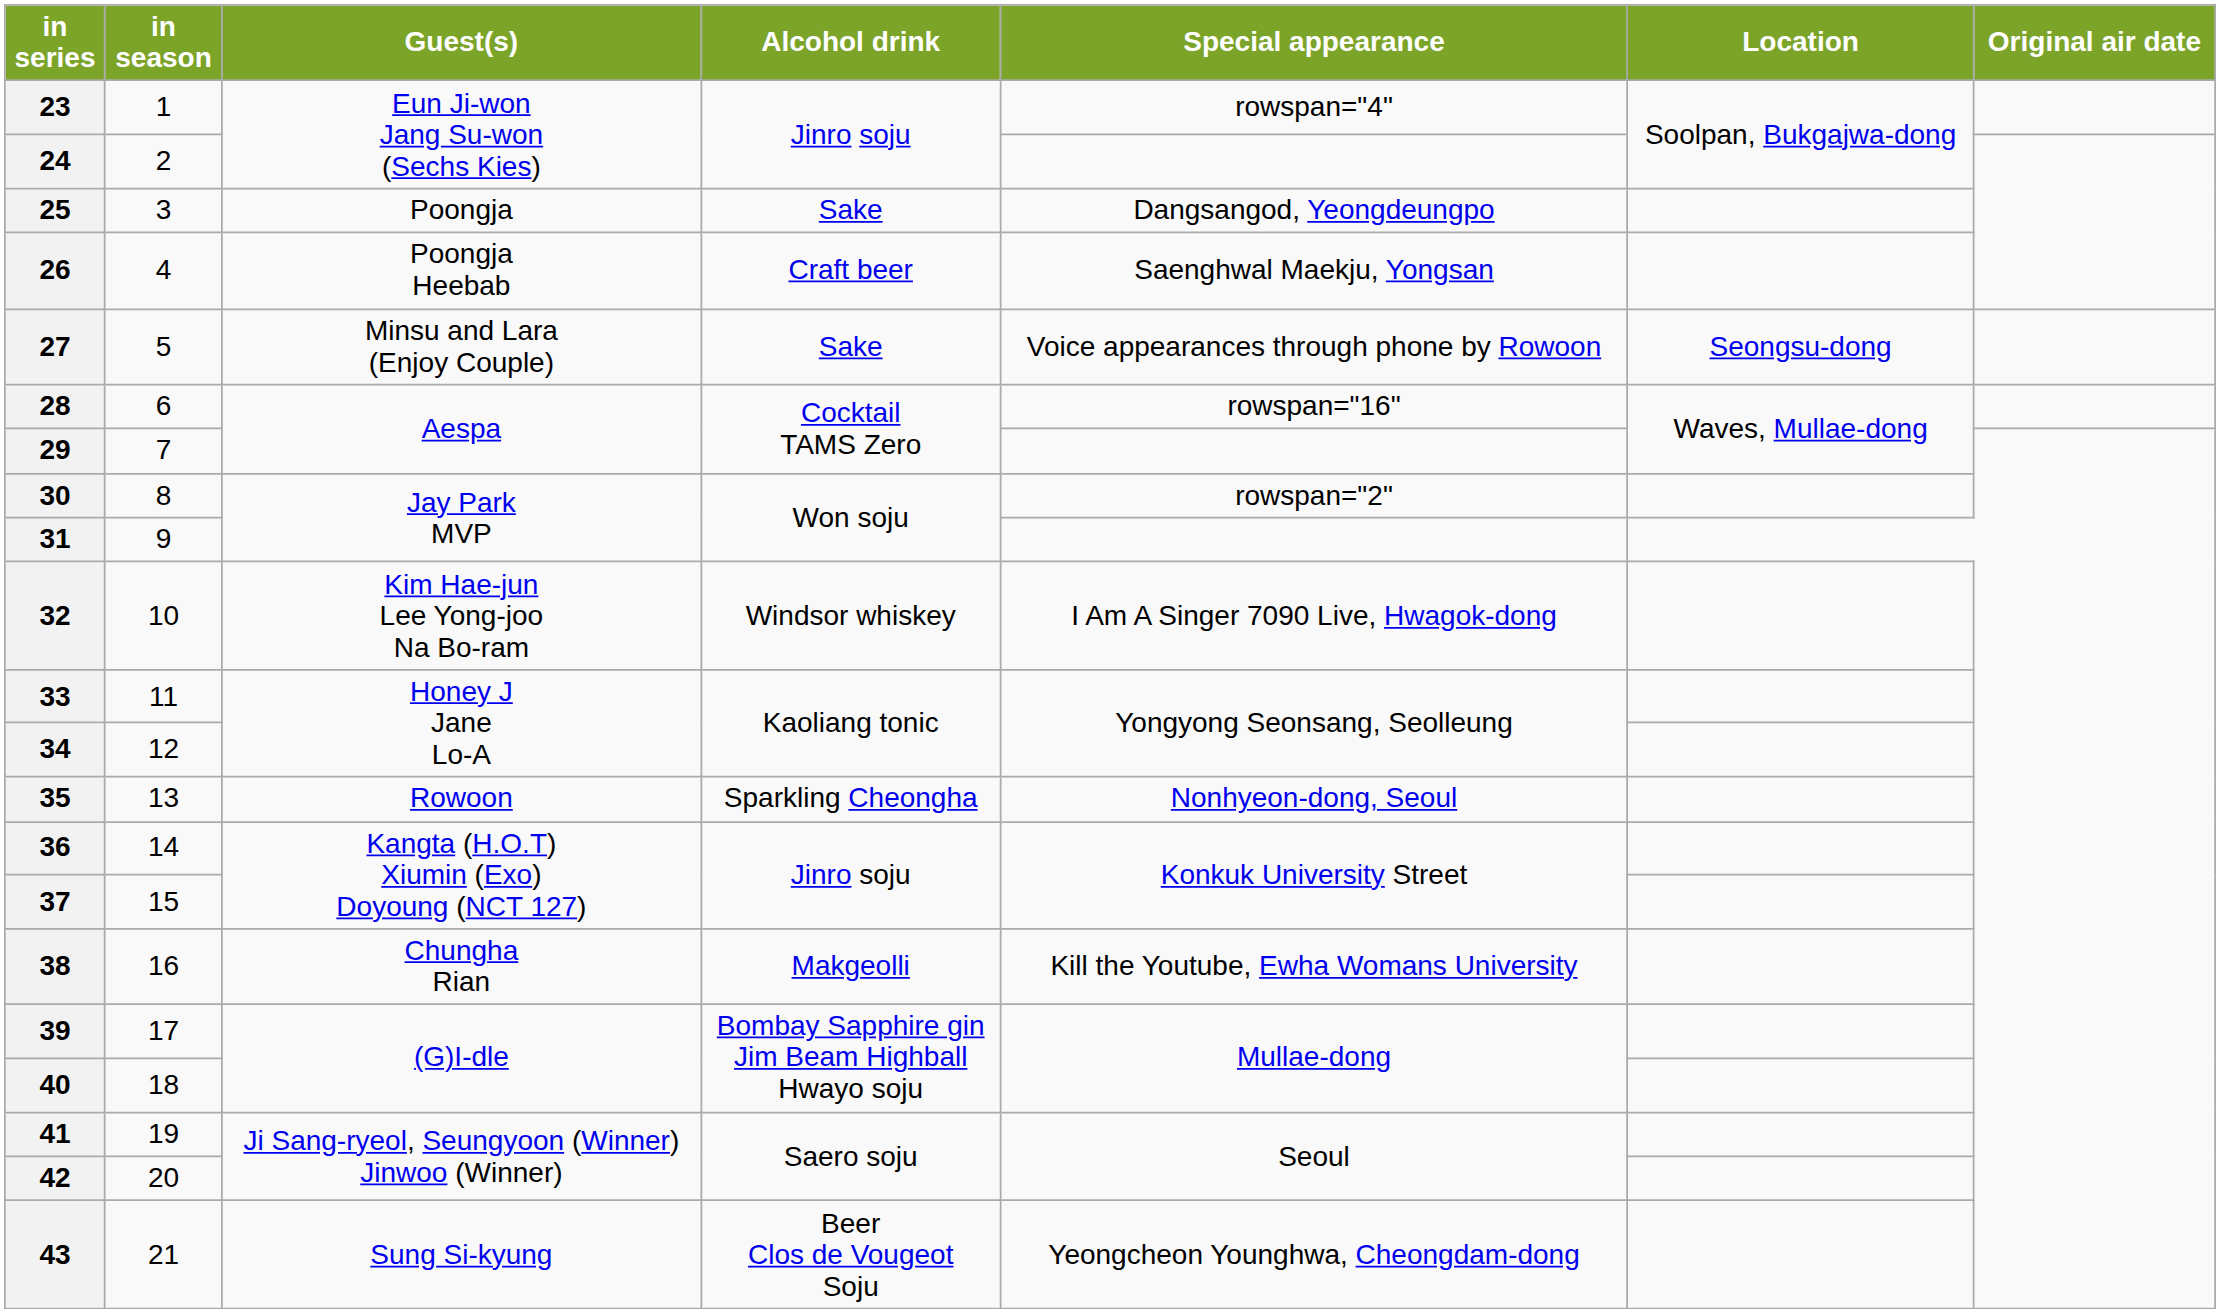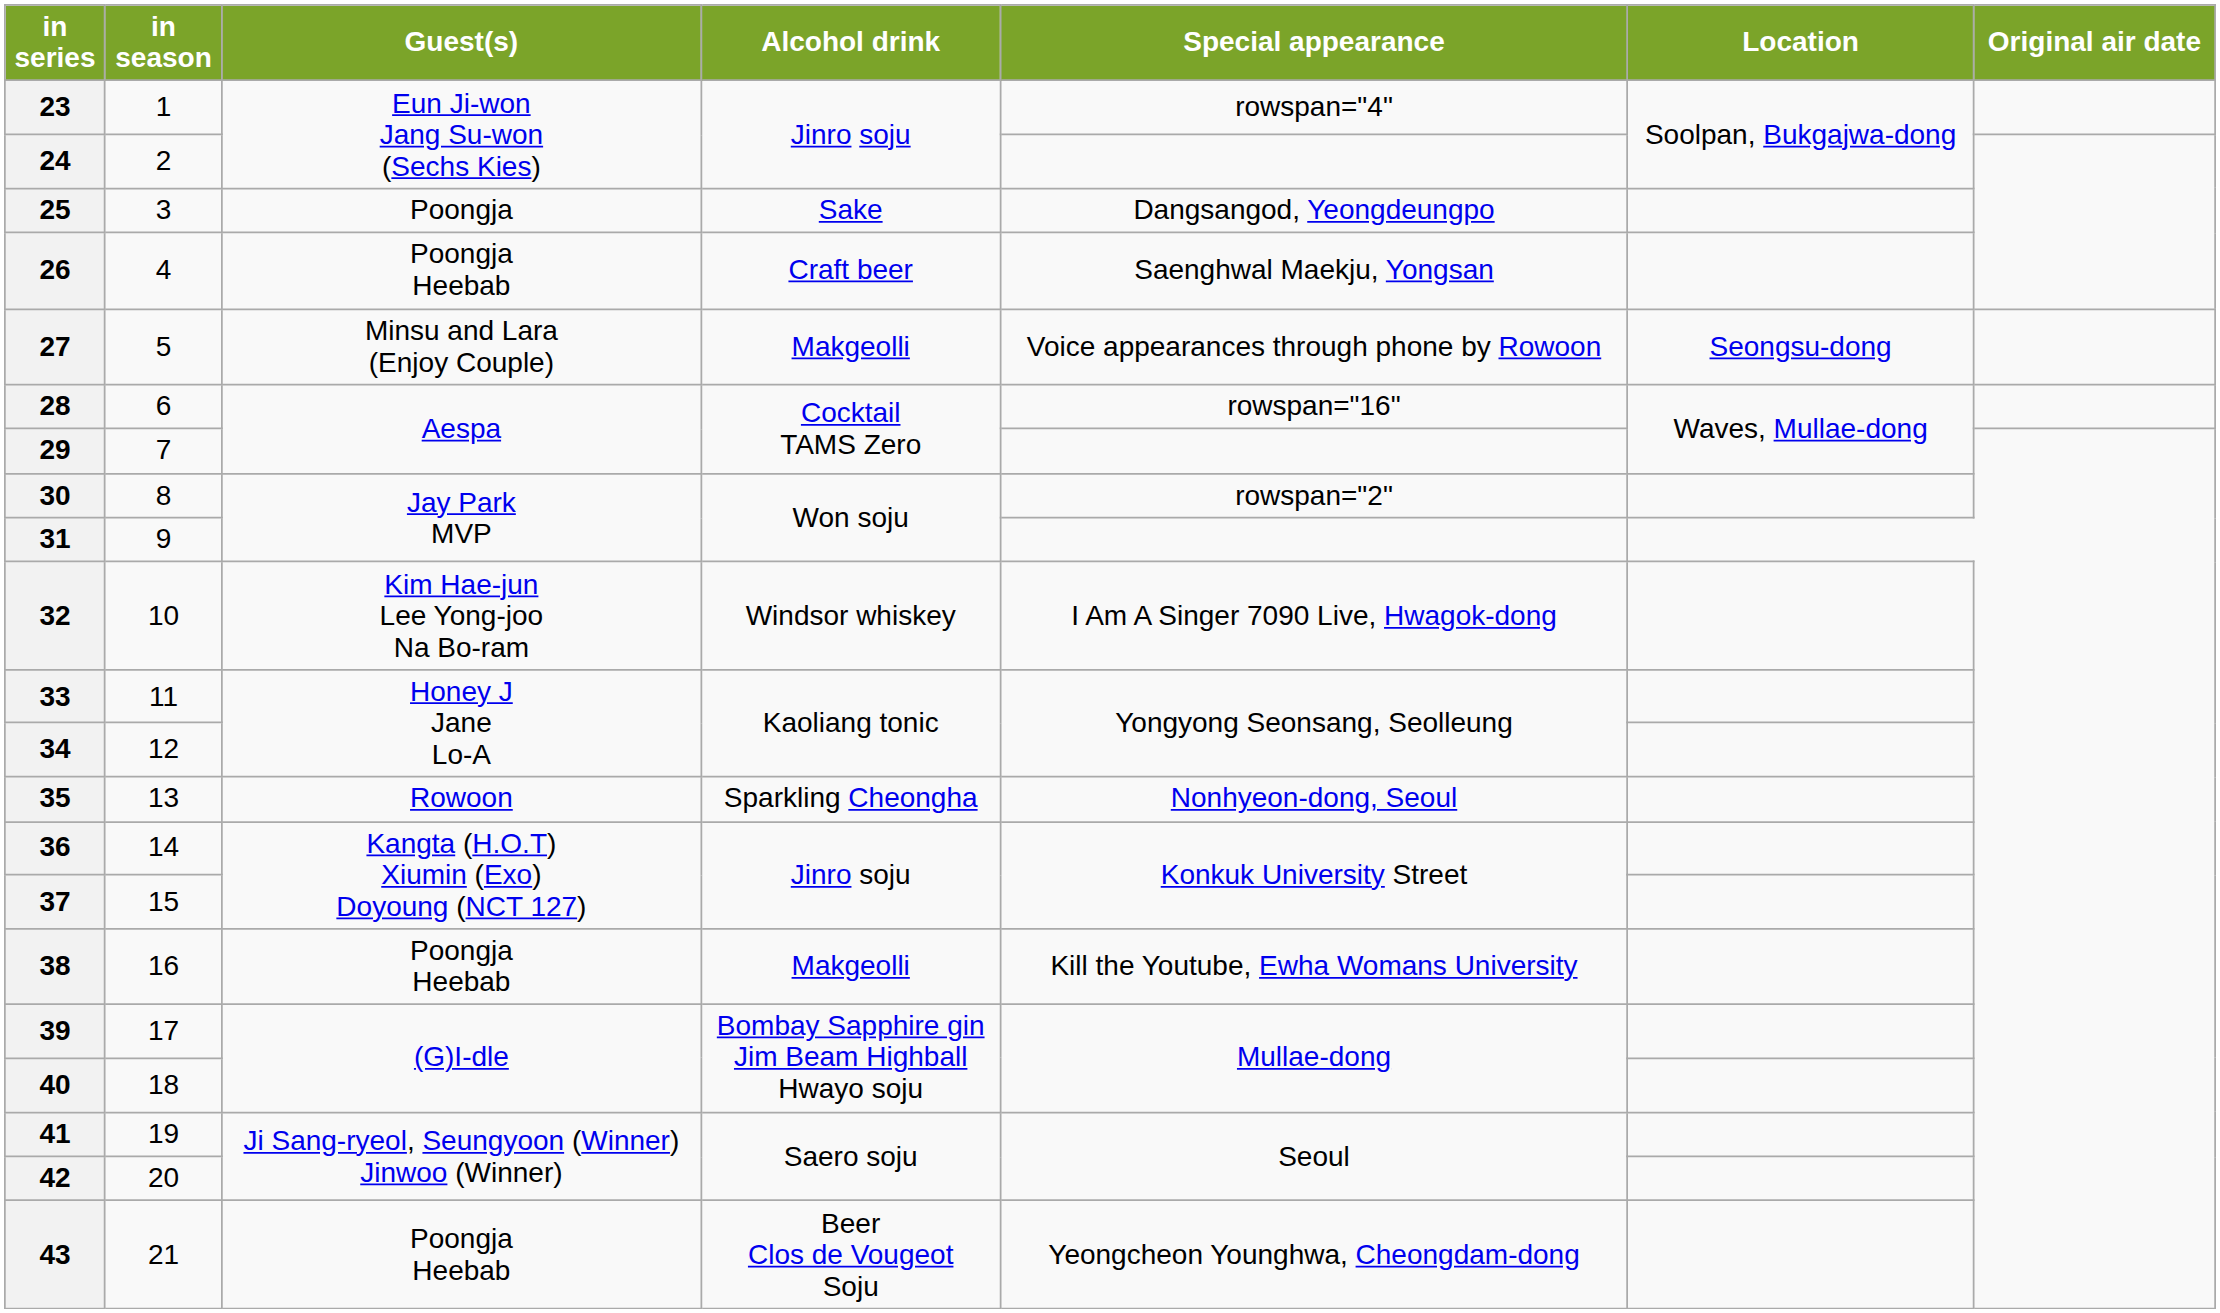(851, 346) Sake -> (851, 346) Makgeolli
(461, 966) Chungha Rian -> (461, 966) Poongja Heebab
(461, 1254) Sung Si-kyung -> (461, 1254) Poongja Heebab
